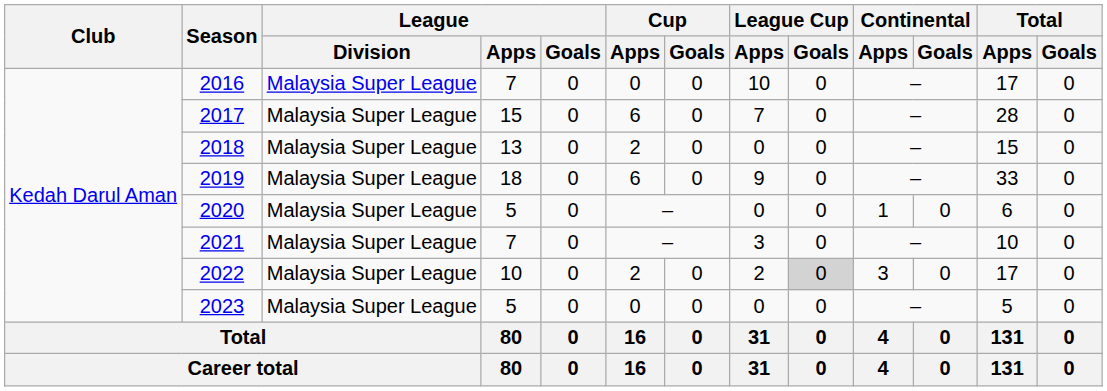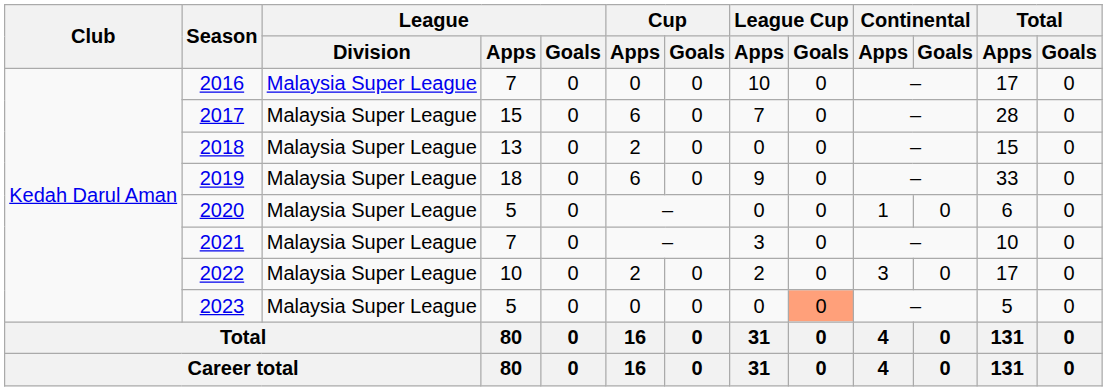(821, 274) lightgrey background -> (821, 274) no background
(821, 305) no background -> (821, 305) lightsalmon background
